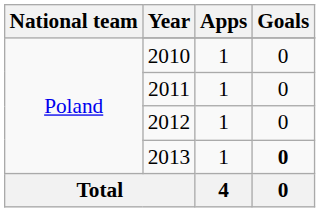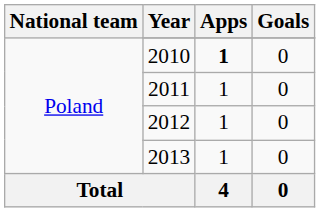(224, 55) normal -> (224, 55) bold
(283, 156) bold -> (283, 156) normal
